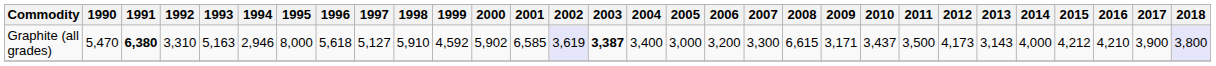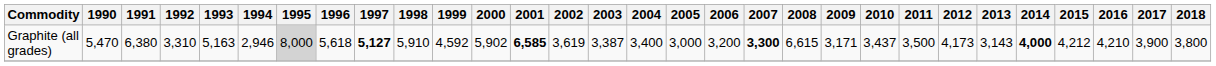(141, 43) bold -> (141, 43) normal
(296, 43) no background -> (296, 43) lightgrey background
(374, 43) normal -> (374, 43) bold
(530, 43) normal -> (530, 43) bold
(569, 43) lavender background -> (569, 43) no background
(608, 43) bold -> (608, 43) normal
(763, 43) normal -> (763, 43) bold
(1035, 43) normal -> (1035, 43) bold
(1191, 43) lavender background -> (1191, 43) no background
